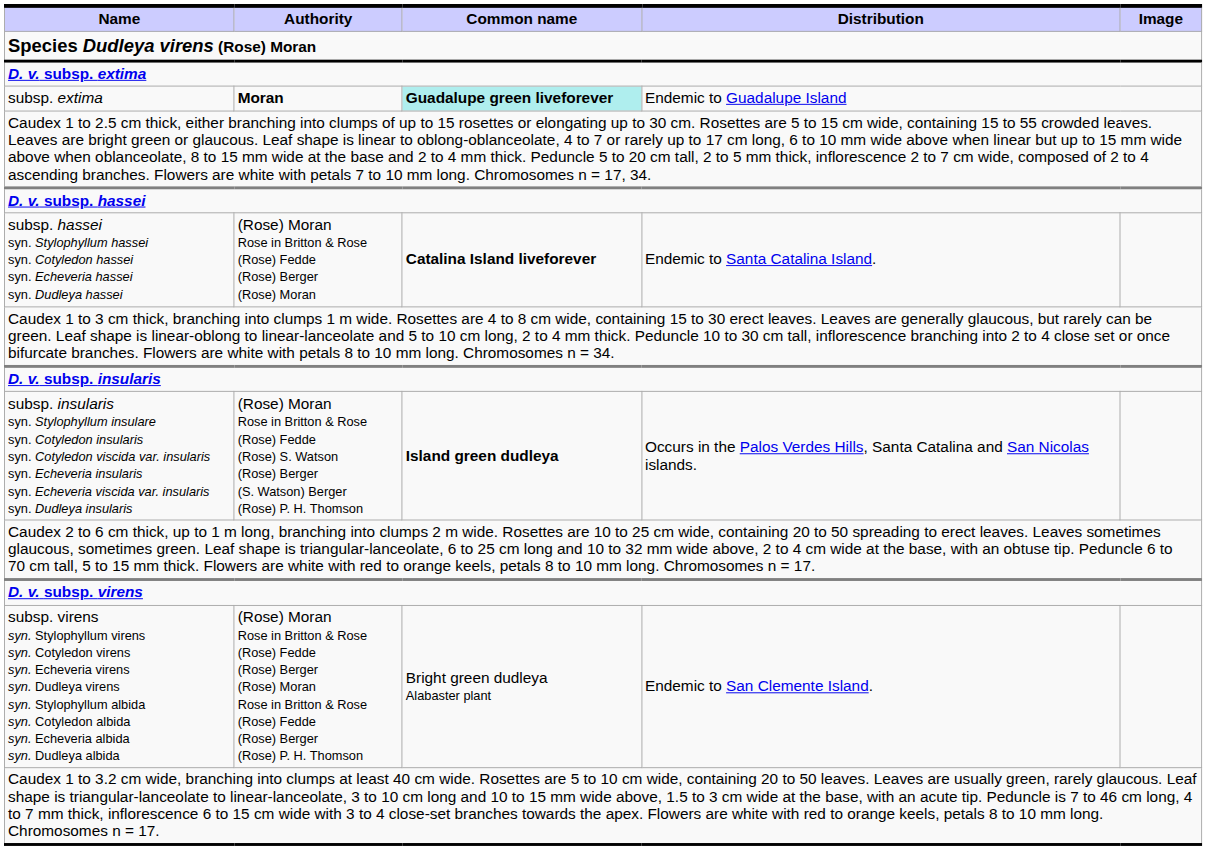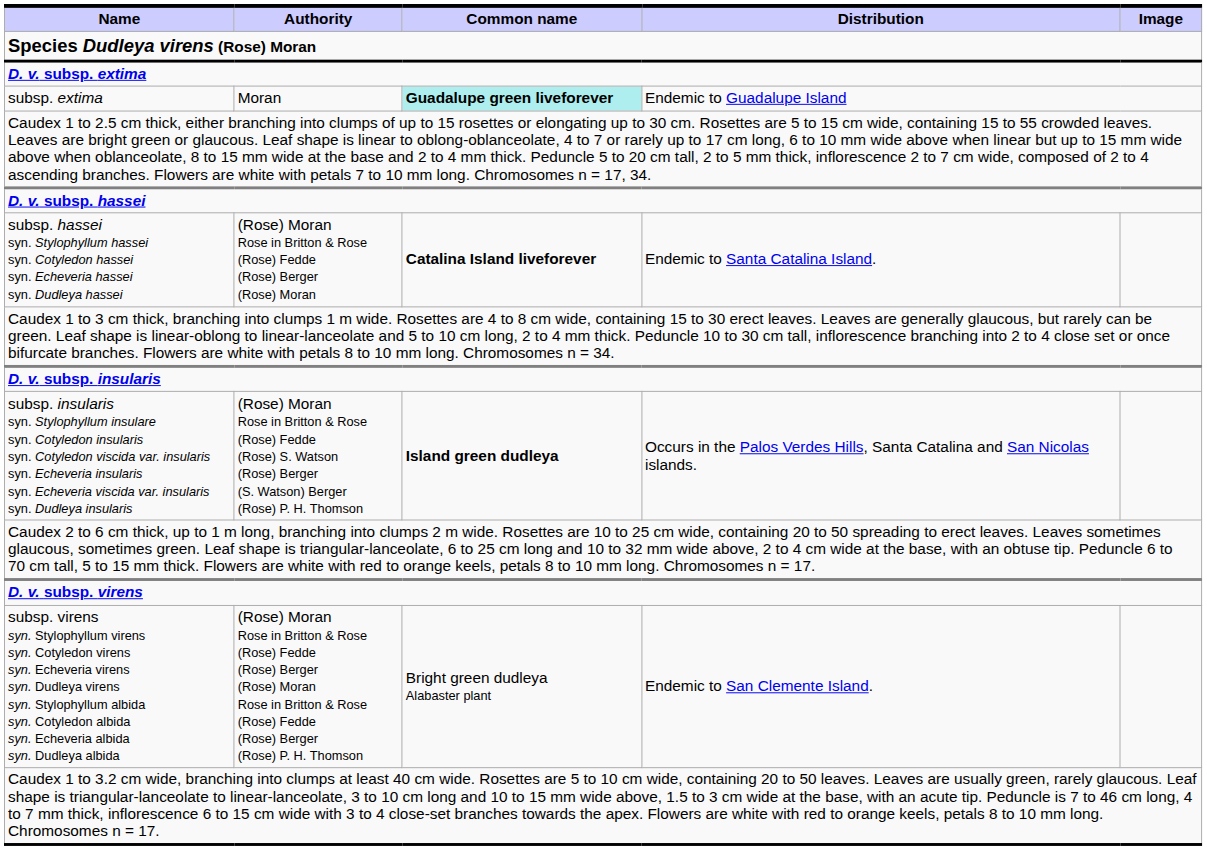(261, 98) bold -> (259, 98) normal
